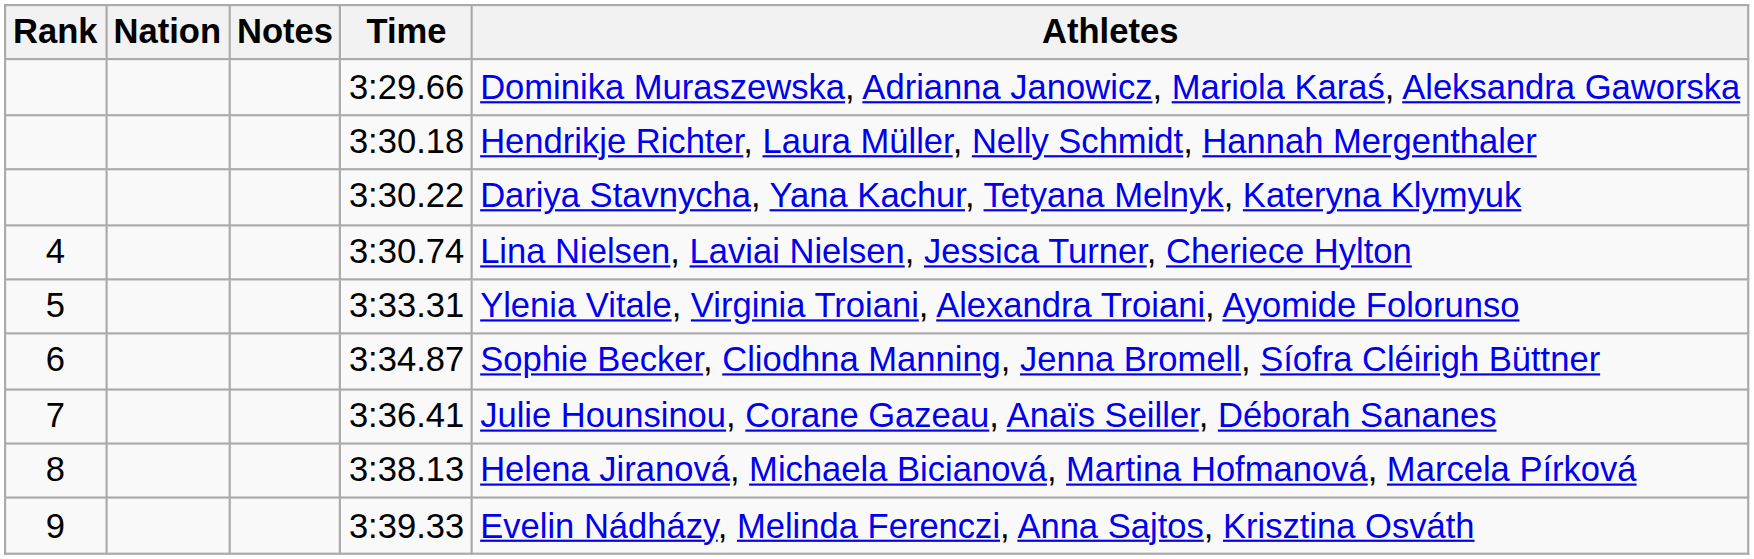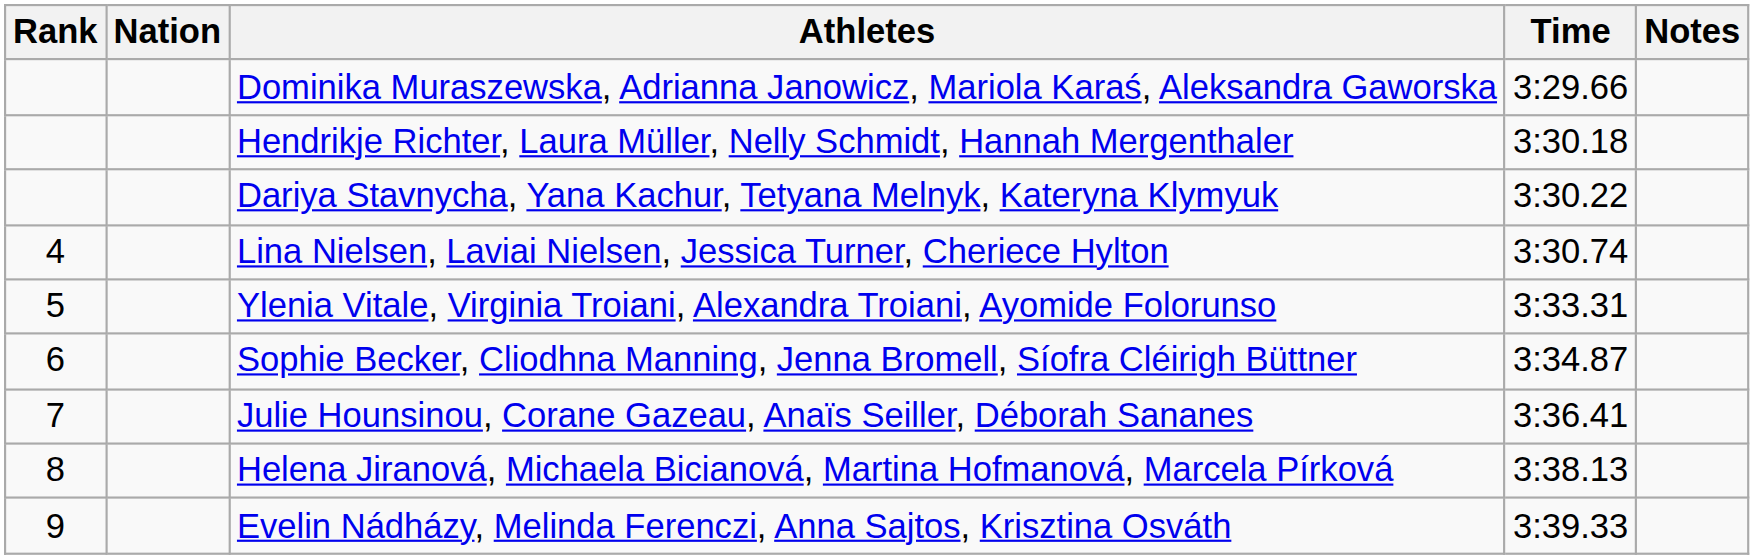columns swapped: (1110, 31) <-> (285, 31)
